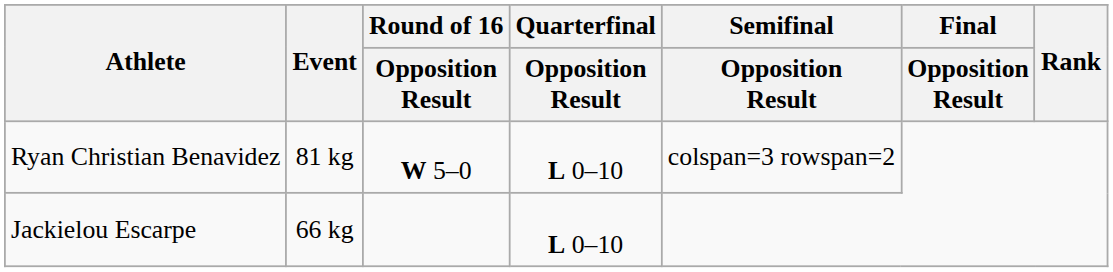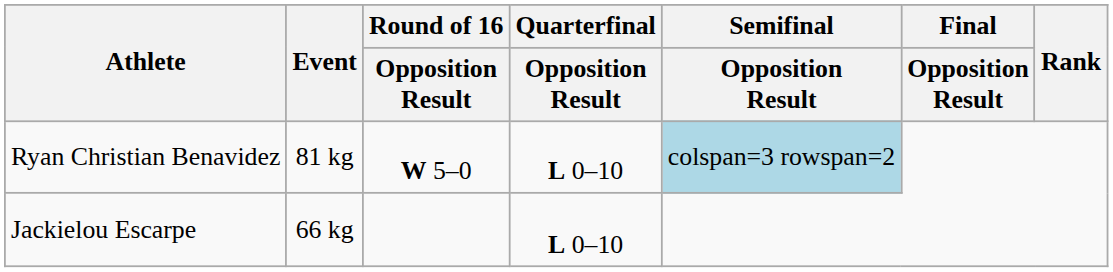(781, 156) no background -> (781, 156) lightblue background
